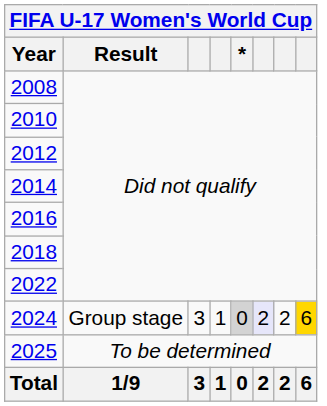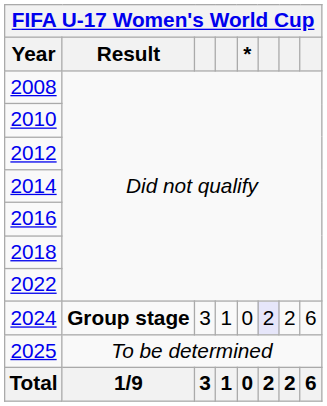(126, 317) normal -> (128, 317) bold
(242, 317) lightgrey background -> (247, 317) no background
(306, 317) gold background -> (311, 317) no background
